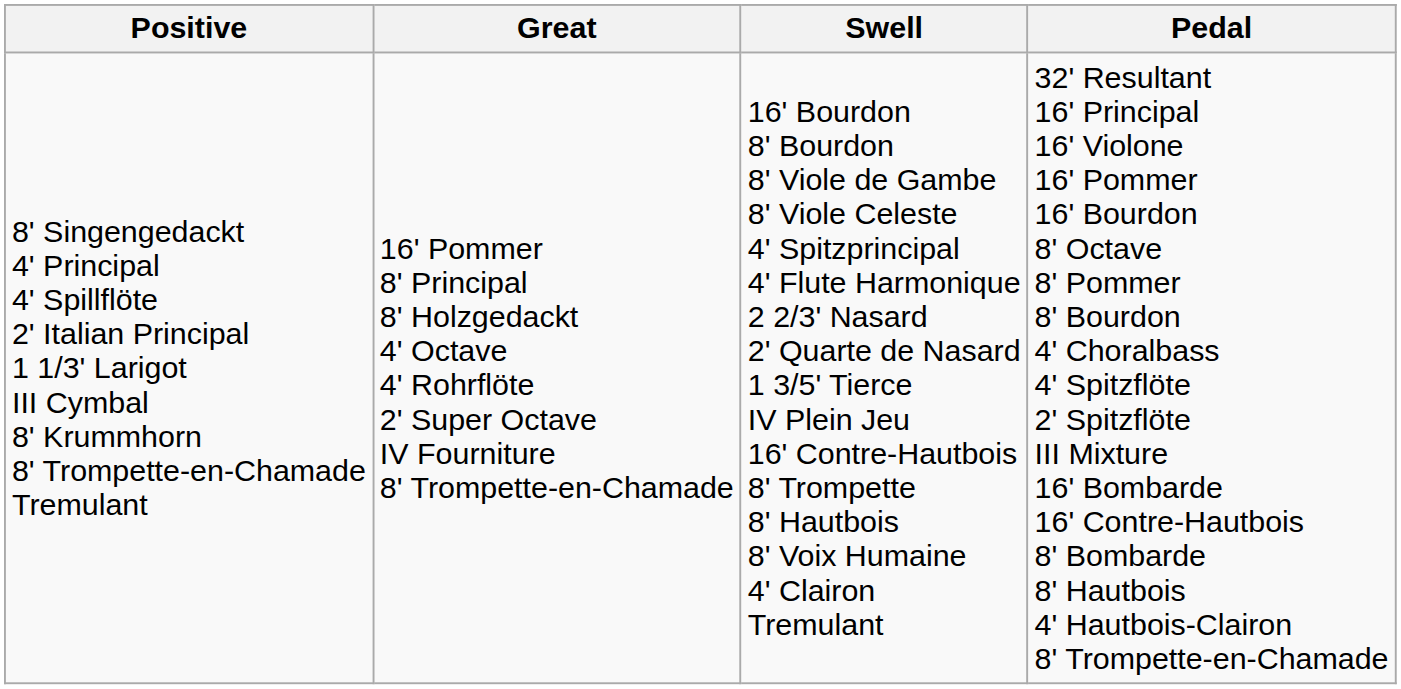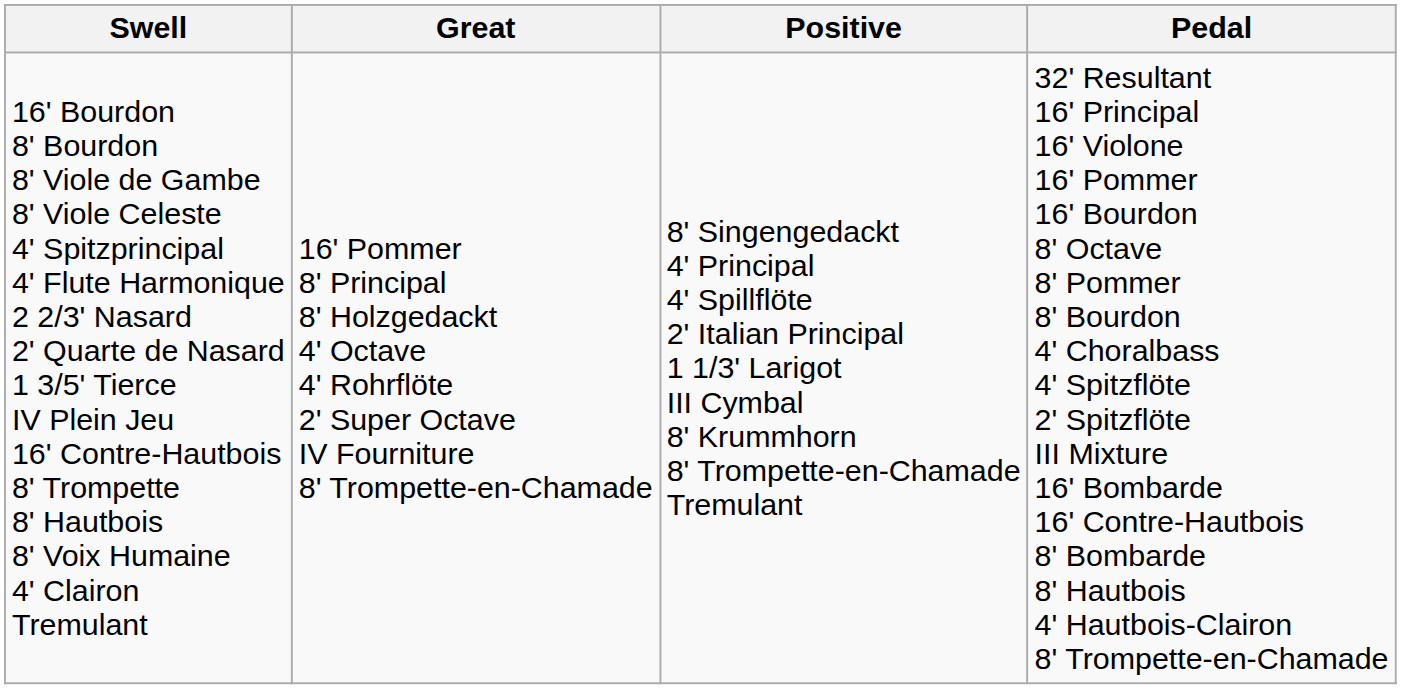columns swapped: (884, 28) <-> (189, 28)
